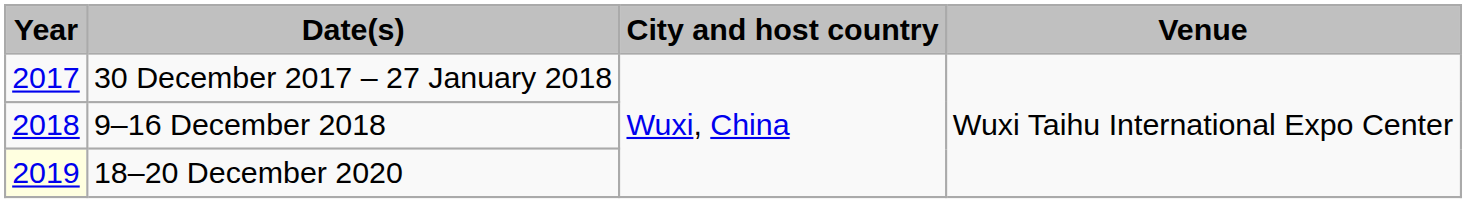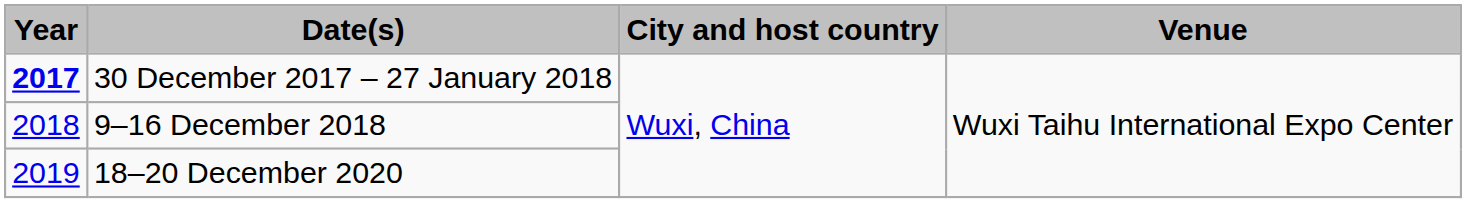(46, 77) normal -> (46, 77) bold
(46, 173) lightyellow background -> (46, 173) no background
